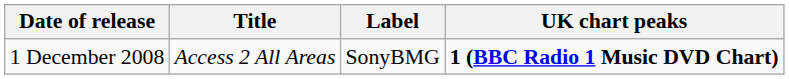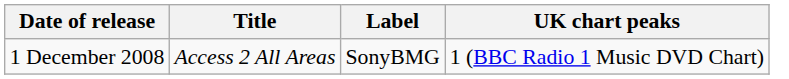(614, 56) bold -> (607, 56) normal
